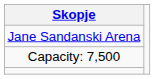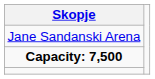(74, 57) normal -> (74, 57) bold
